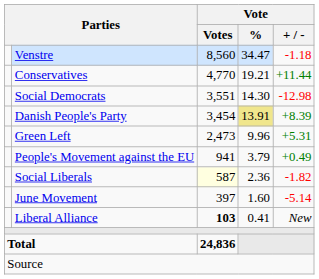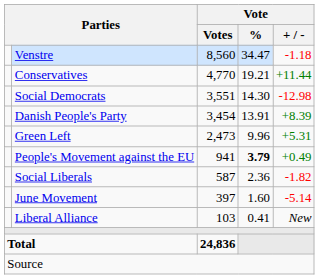(256, 116) khaki background -> (256, 116) no background
(259, 156) normal -> (259, 156) bold
(226, 177) lightyellow background -> (226, 177) no background
(226, 217) bold -> (226, 217) normal
